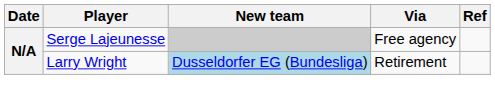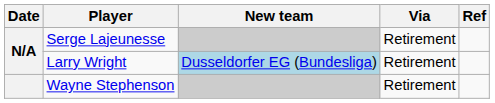(415, 39) Free agency -> (420, 39) Retirement
+ row: (111, 86)
